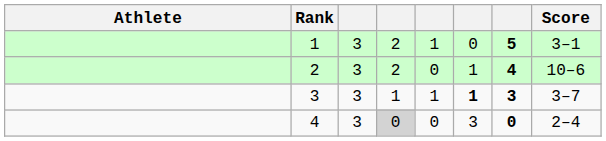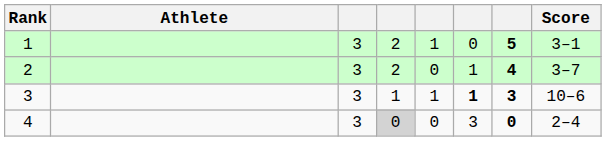columns swapped: (314, 18) <-> (148, 18)
(566, 70) 10–6 -> (566, 70) 3–7
(566, 97) 3–7 -> (566, 97) 10–6
